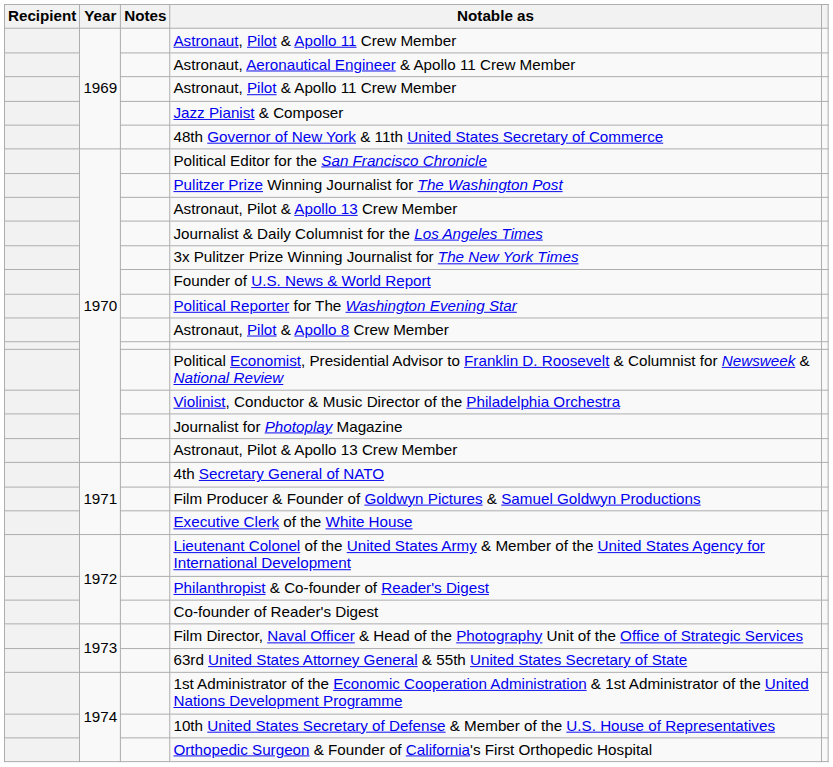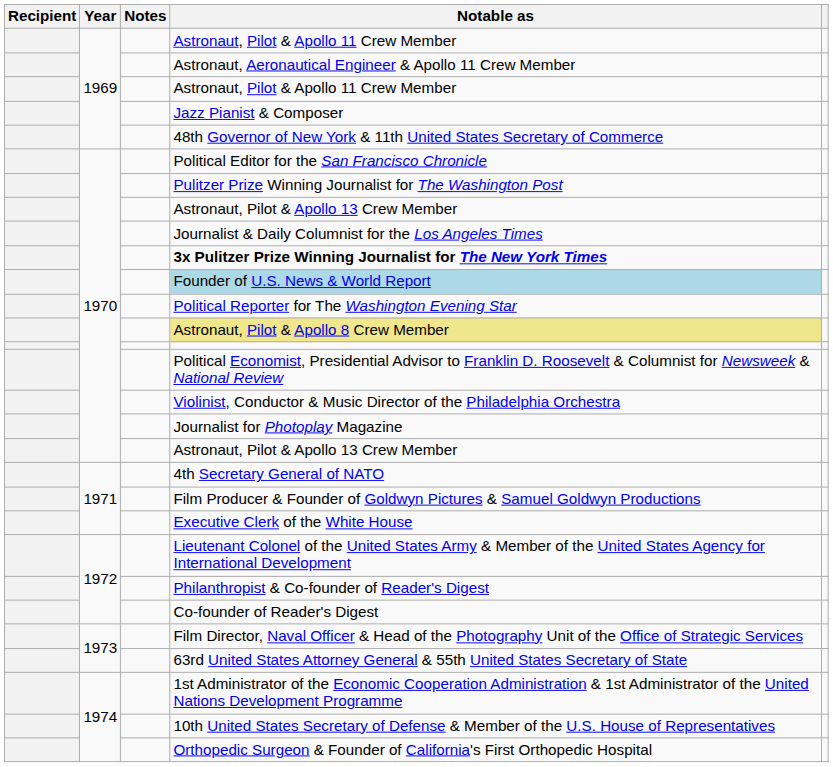(376, 257) normal -> (390, 257) bold
(302, 281) no background -> (302, 281) lightblue background
(311, 329) no background -> (311, 329) khaki background
